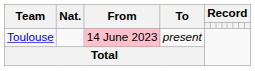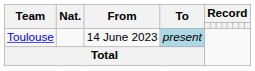(122, 37) pink background -> (122, 37) no background
(182, 37) no background -> (182, 37) lightblue background
